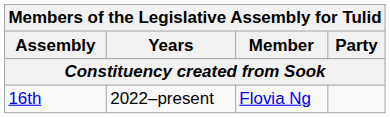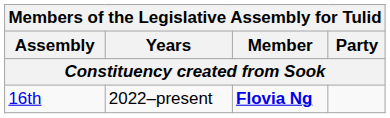(275, 98) normal -> (274, 98) bold
